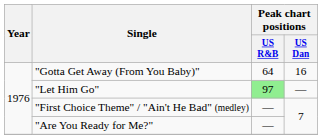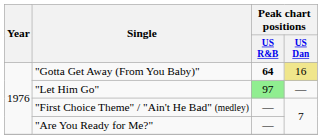(268, 71) normal -> (268, 71) bold
(301, 71) no background -> (301, 71) khaki background
